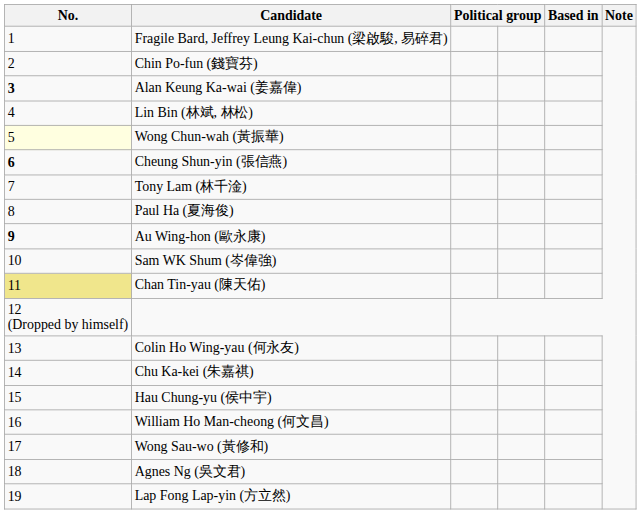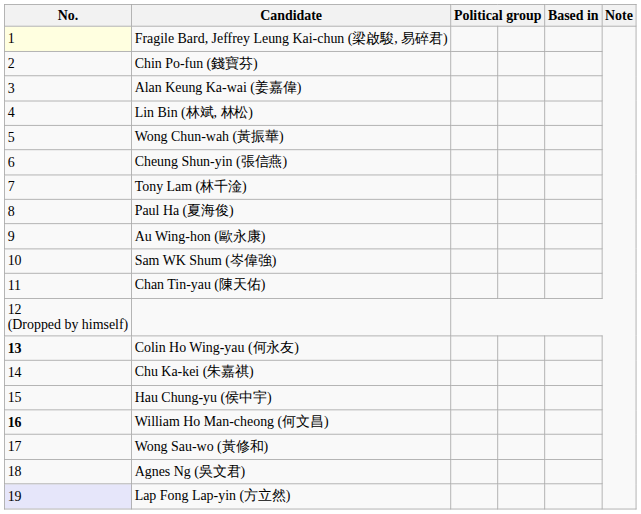(11, 38) no background -> (11, 38) lightyellow background
(11, 88) bold -> (11, 88) normal
(11, 137) lightyellow background -> (11, 137) no background
(11, 162) bold -> (11, 162) normal
(11, 236) bold -> (11, 236) normal
(14, 285) khaki background -> (14, 285) no background
(15, 348) normal -> (15, 348) bold
(15, 422) normal -> (15, 422) bold
(15, 496) no background -> (15, 496) lavender background
